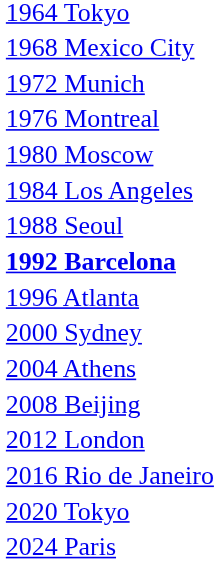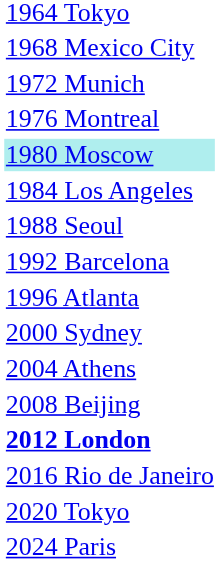(80, 154) no background -> (80, 154) paleturquoise background
(91, 261) bold -> (88, 261) normal
(75, 439) normal -> (78, 439) bold
